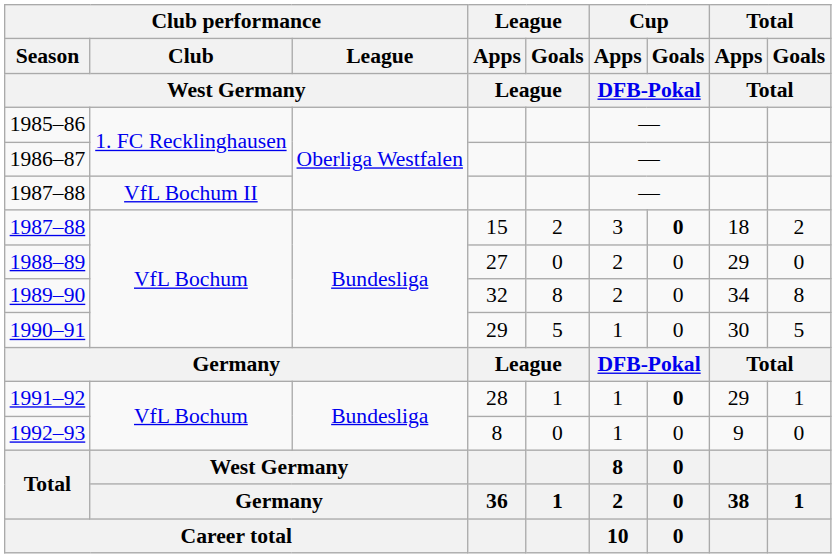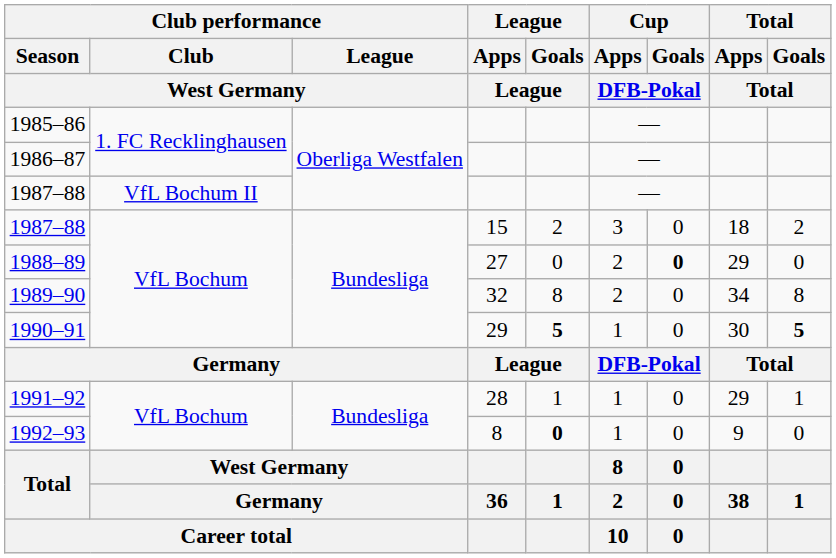(678, 227) bold -> (678, 227) normal
(678, 261) normal -> (678, 261) bold
(557, 329) normal -> (557, 329) bold
(799, 329) normal -> (799, 329) bold
(678, 398) bold -> (678, 398) normal
(557, 432) normal -> (557, 432) bold
